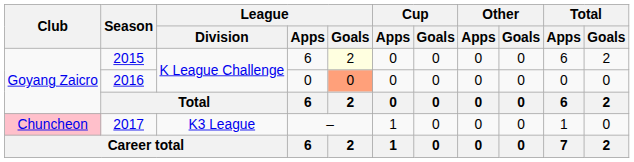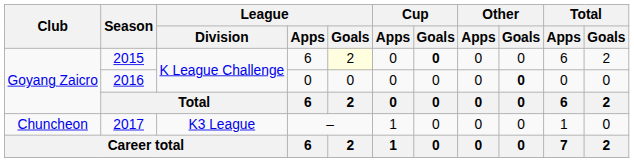(436, 59) normal -> (436, 59) bold
(350, 80) lightsalmon background -> (350, 80) no background
(521, 80) normal -> (521, 80) bold
(53, 124) pink background -> (53, 124) no background
